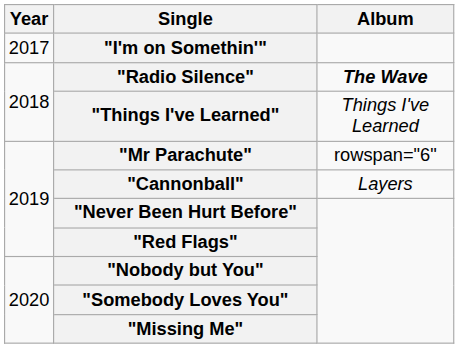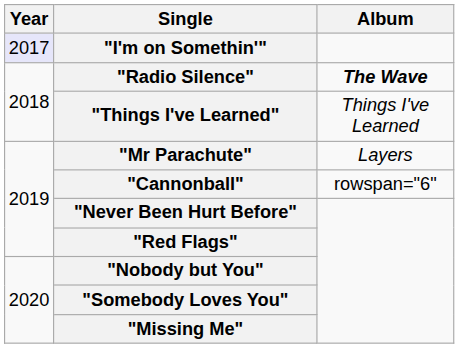(29, 47) no background -> (29, 47) lavender background
(385, 155) rowspan="6" -> (385, 155) Layers
(385, 184) Layers -> (385, 184) rowspan="6"
